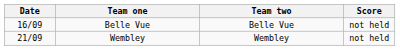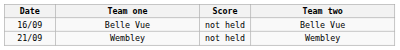columns swapped: (369, 11) <-> (272, 11)
